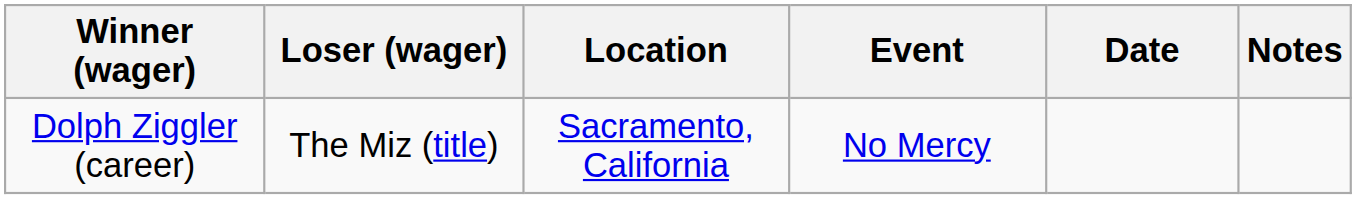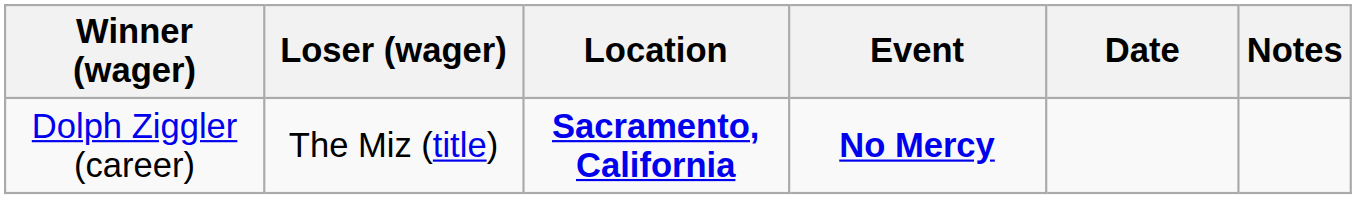(656, 145) normal -> (656, 145) bold
(917, 145) normal -> (917, 145) bold
